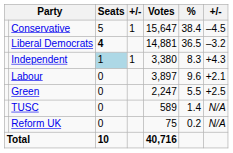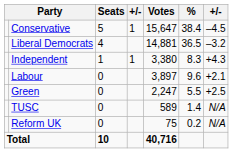(101, 44) bold -> (101, 44) normal
(101, 60) lightblue background -> (101, 60) no background
